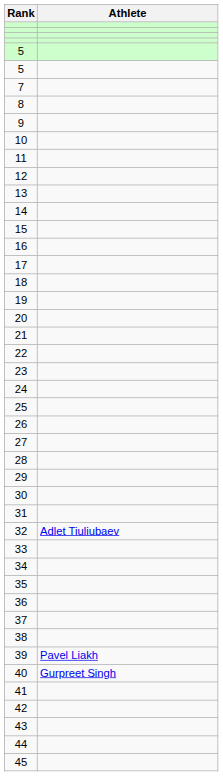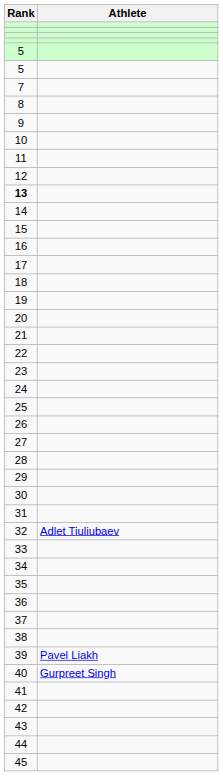(21, 193) normal -> (21, 193) bold
